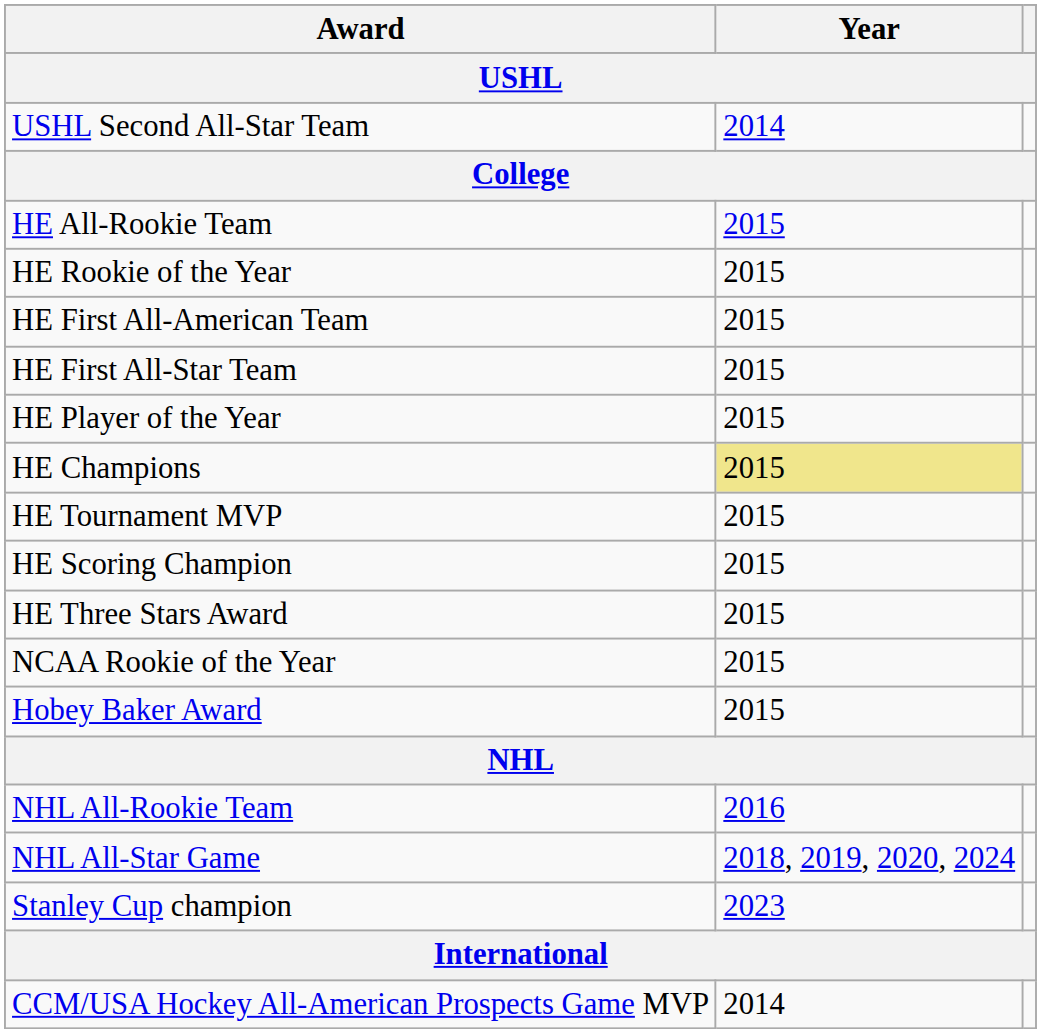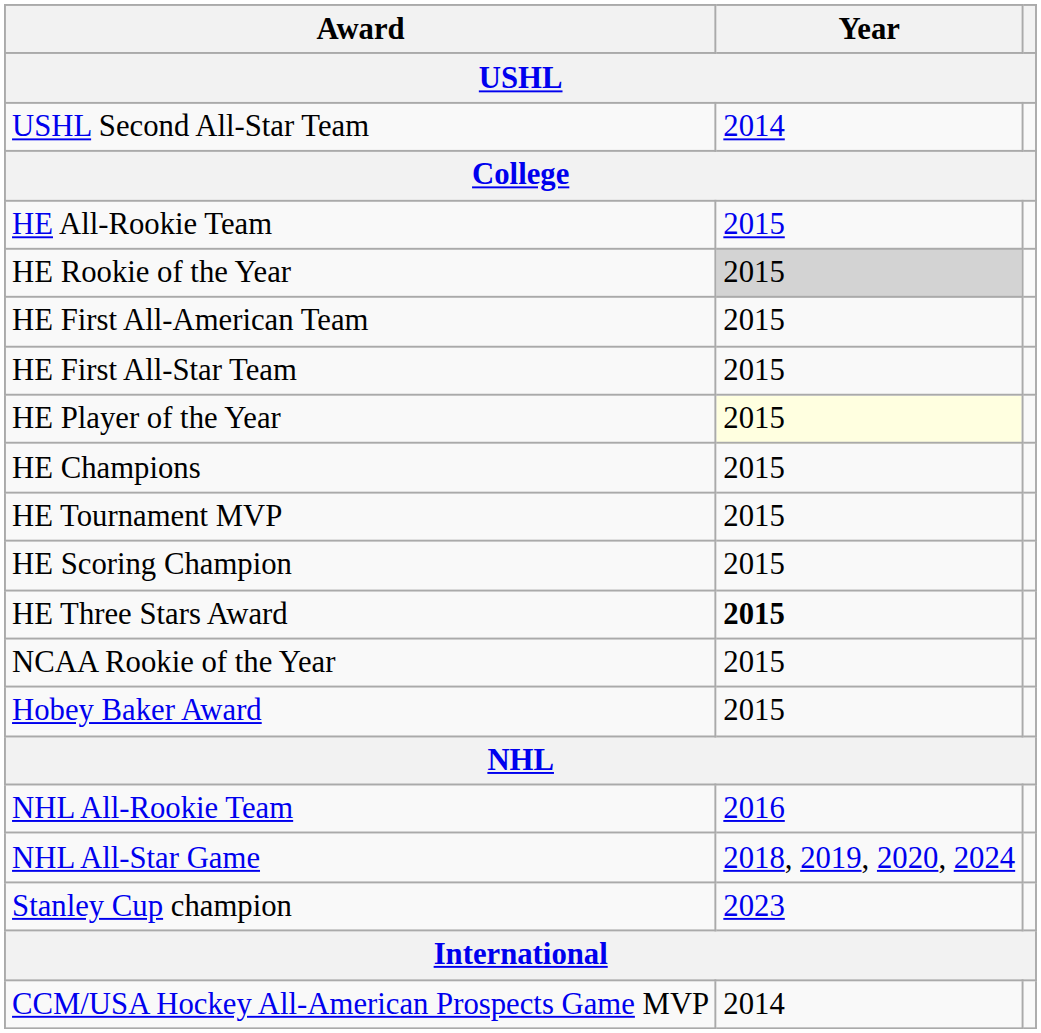(754, 272) no background -> (754, 272) lightgrey background
(754, 418) no background -> (754, 418) lightyellow background
(754, 467) khaki background -> (754, 467) no background
(754, 613) normal -> (754, 613) bold
